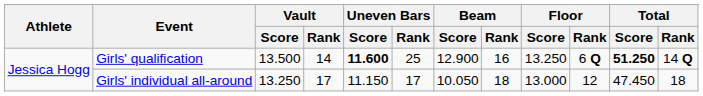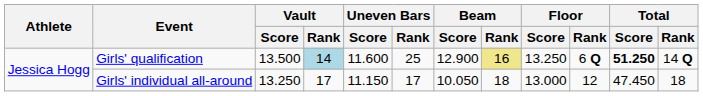(324, 59) no background -> (324, 59) lightblue background
(368, 59) bold -> (368, 59) normal
(502, 59) no background -> (502, 59) khaki background
